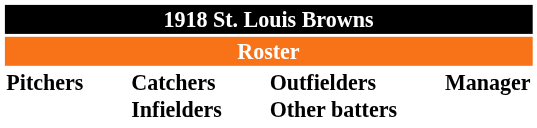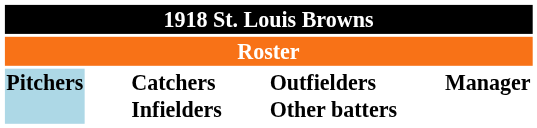(45, 82) no background -> (45, 82) lightblue background
